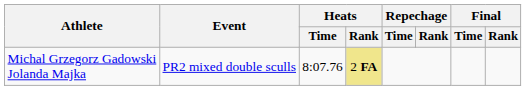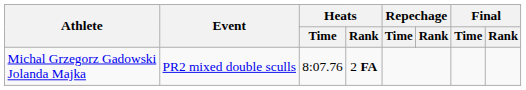(364, 66) khaki background -> (364, 66) no background
